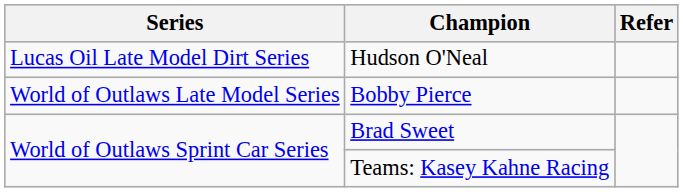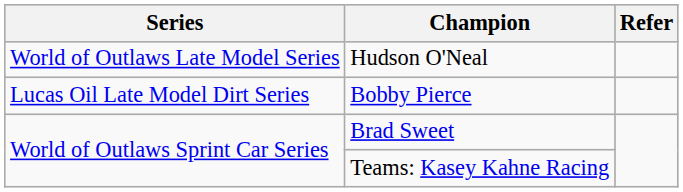(160, 58) Lucas Oil Late Model Dirt Series -> (175, 58) World of Outlaws Late Model Series
(175, 95) World of Outlaws Late Model Series -> (160, 95) Lucas Oil Late Model Dirt Series
